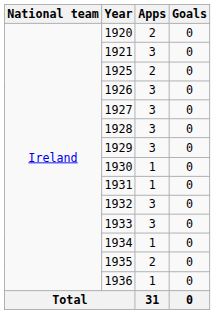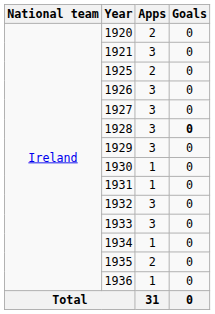(189, 128) normal -> (189, 128) bold
